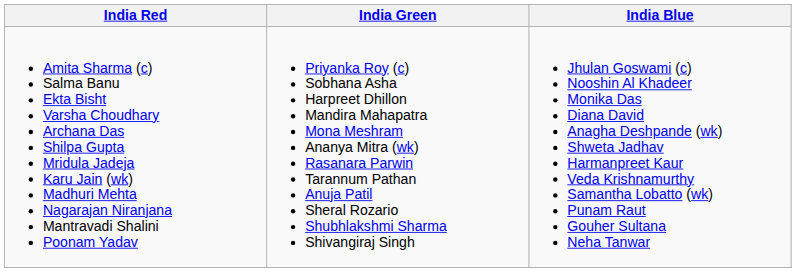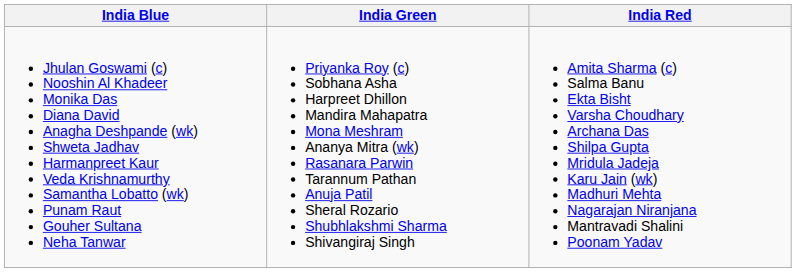columns swapped: (660, 15) <-> (136, 15)
